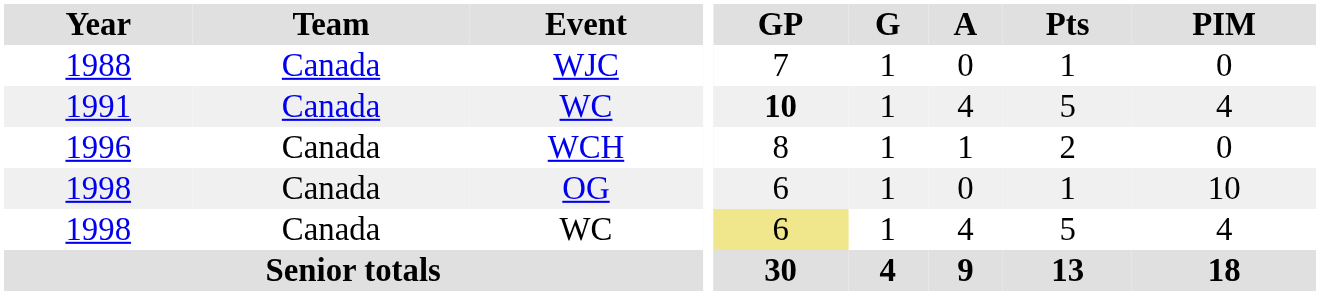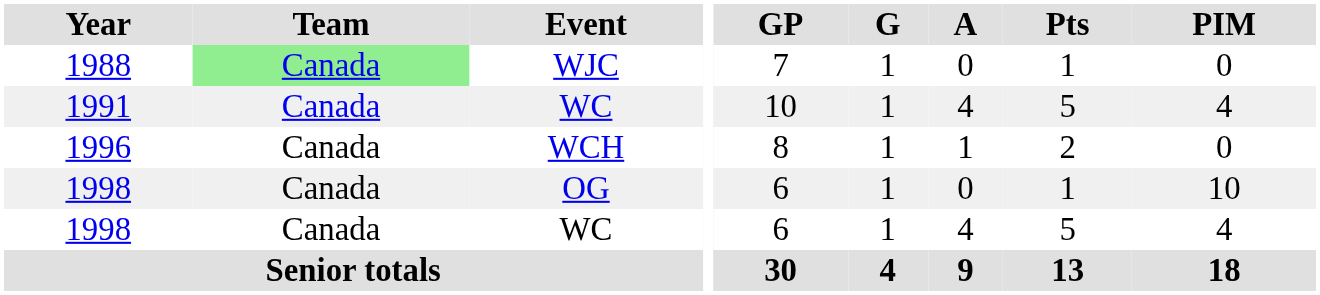(331, 64) no background -> (331, 64) lightgreen background
(781, 105) bold -> (781, 105) normal
(781, 228) khaki background -> (781, 228) no background
